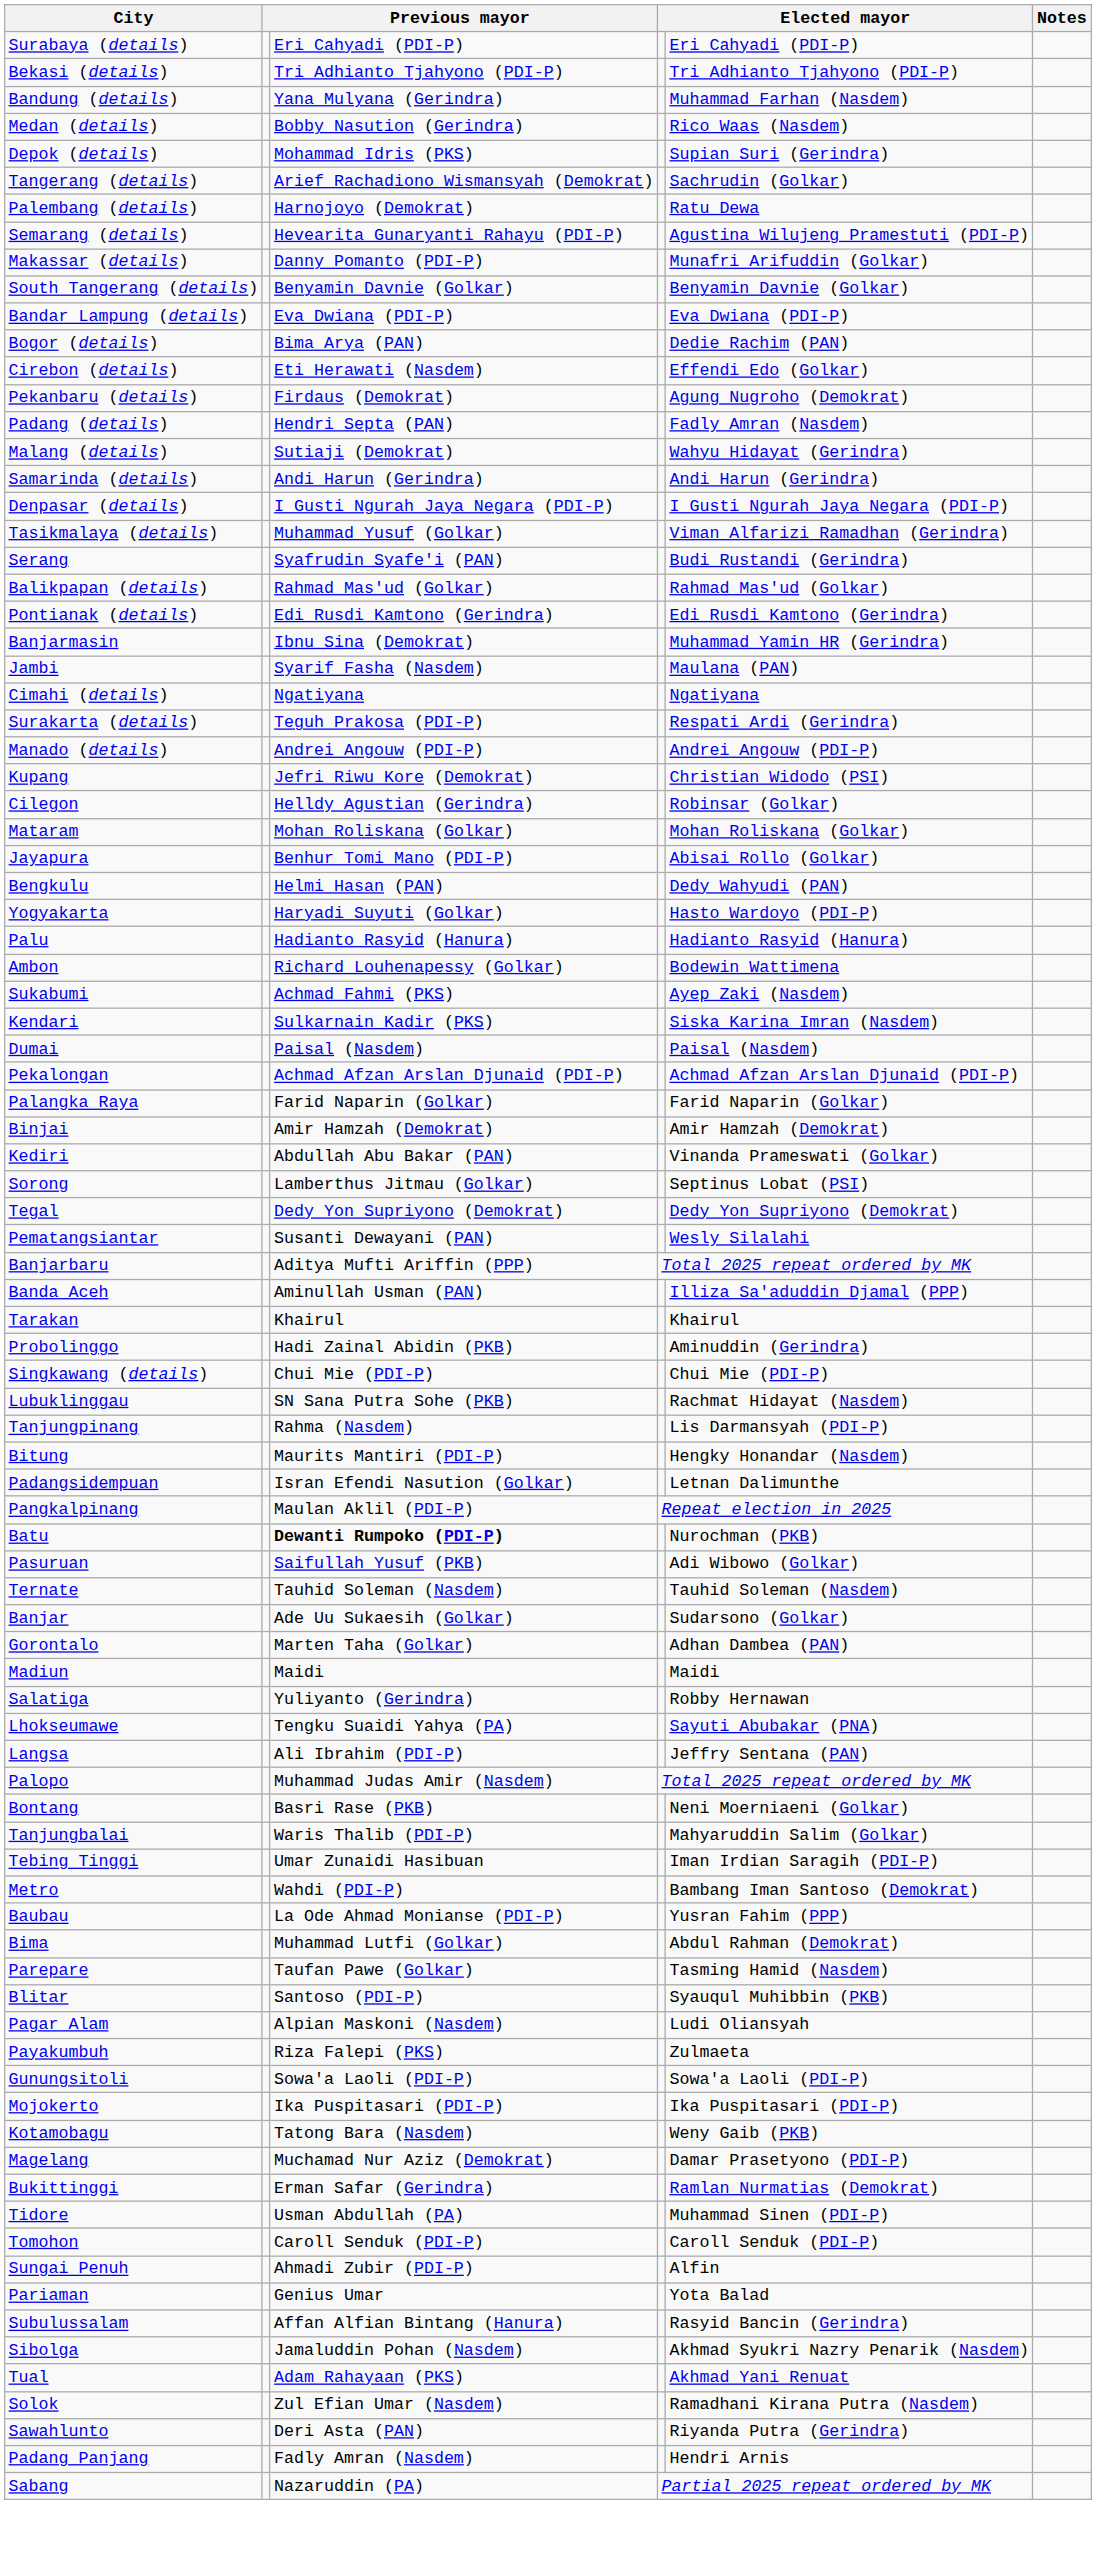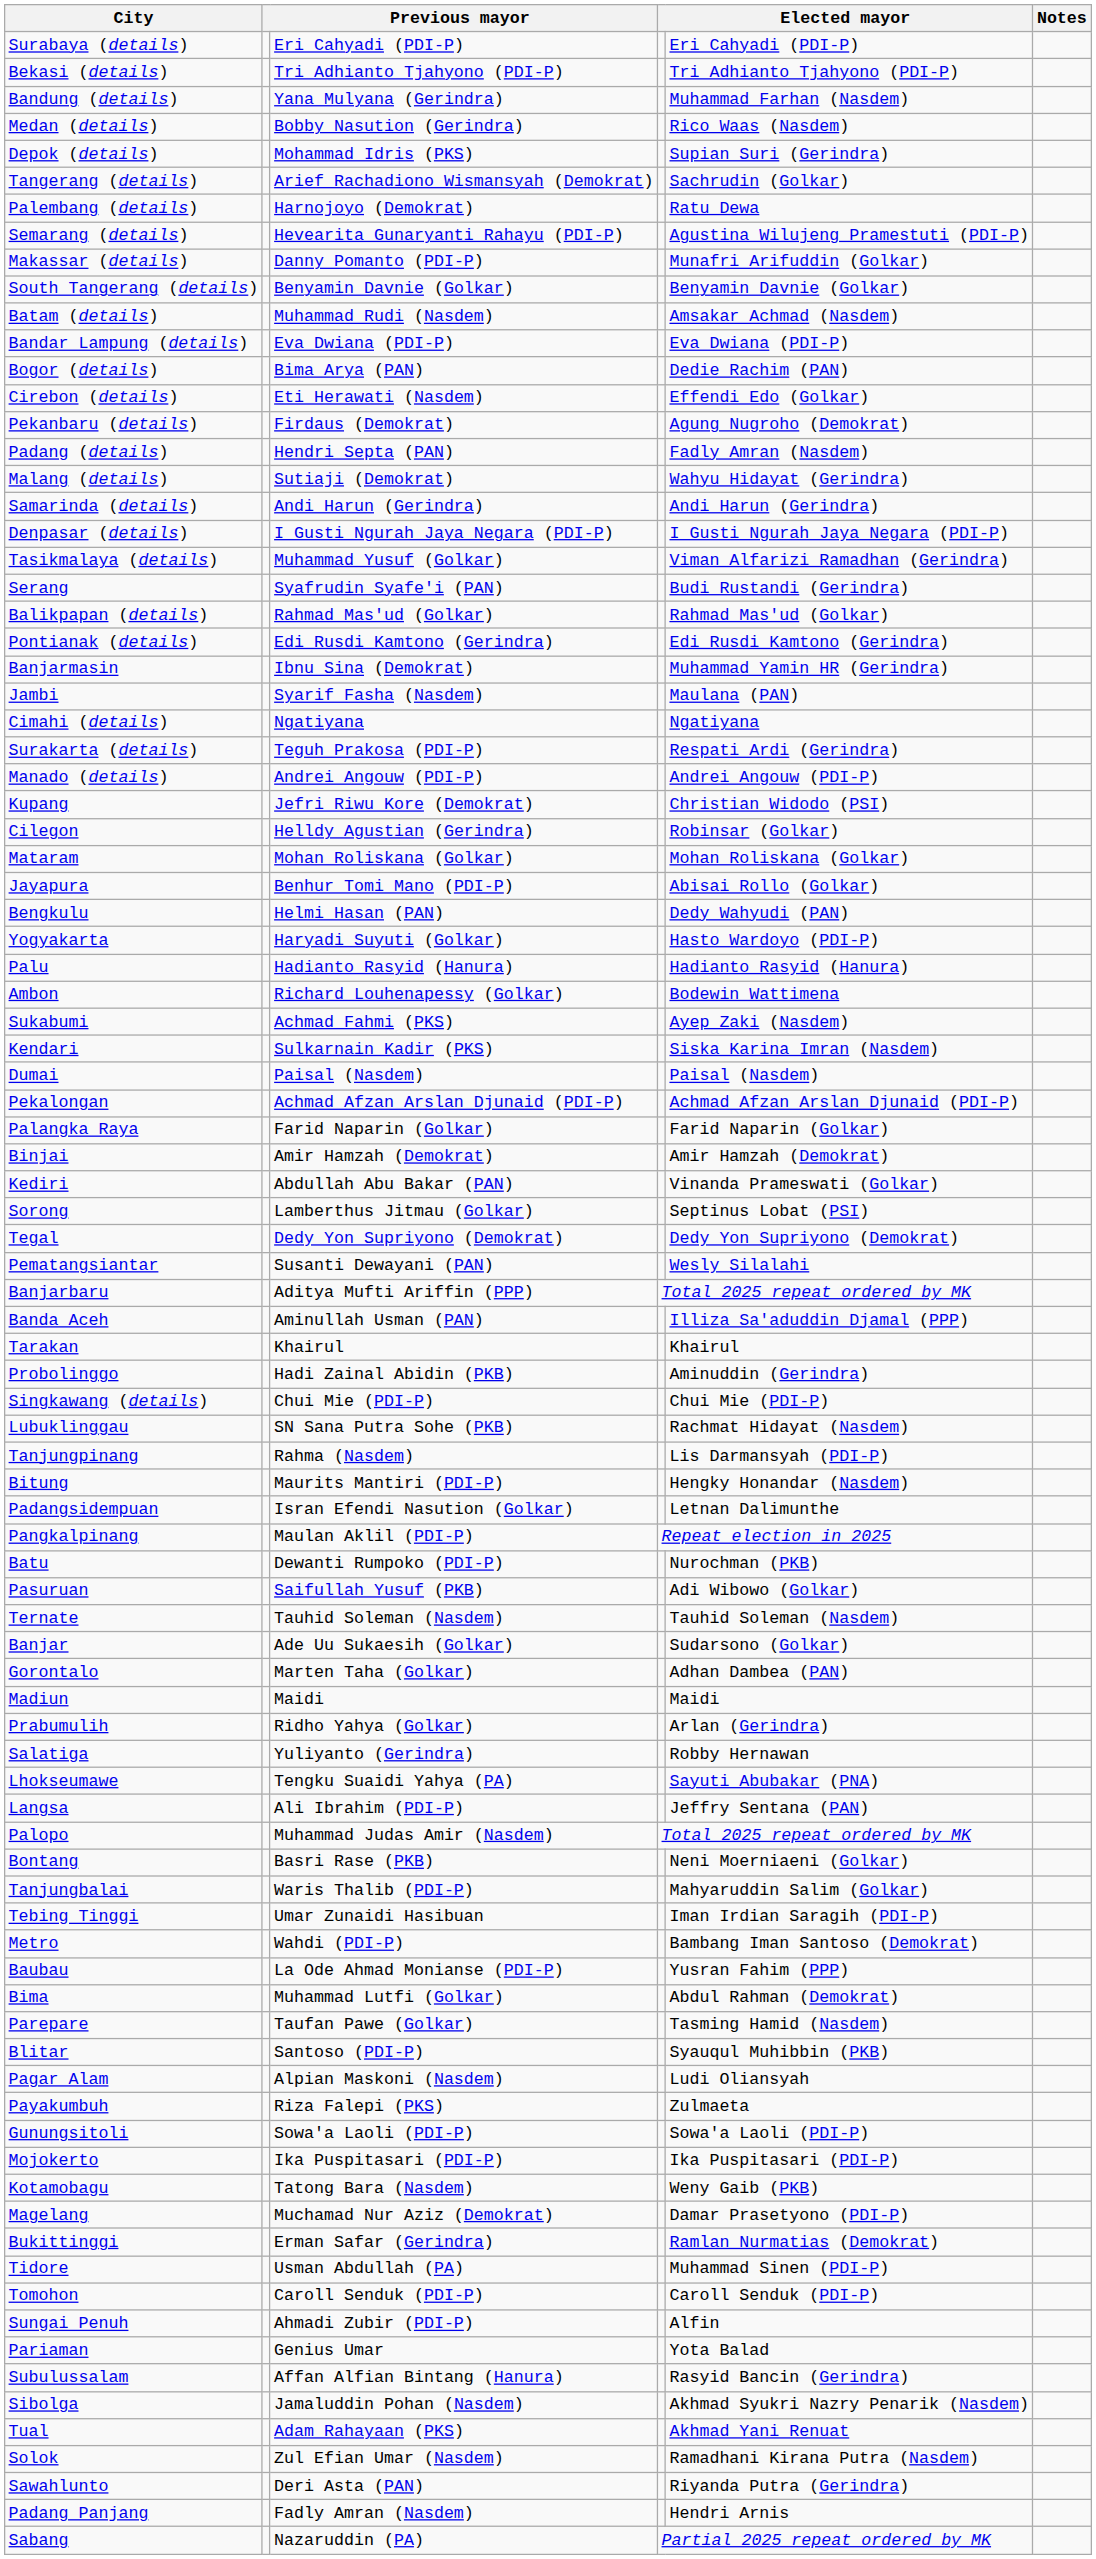+ row: (84, 317)
(389, 1537) bold -> (389, 1564) normal
+ row: (59, 1727)
